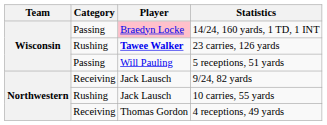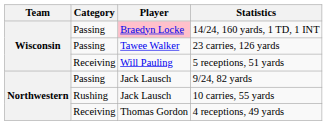(91, 46) Rushing -> (89, 46) Passing
(152, 46) bold -> (150, 46) normal
(89, 62) Passing -> (94, 62) Receiving
(94, 79) Receiving -> (89, 79) Passing
